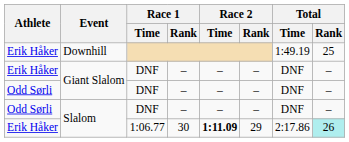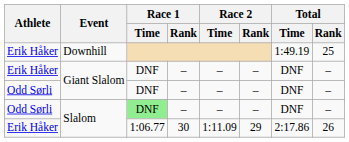(147, 109) no background -> (147, 109) lightgreen background
(220, 128) bold -> (220, 128) normal
(329, 128) paleturquoise background -> (328, 128) no background
